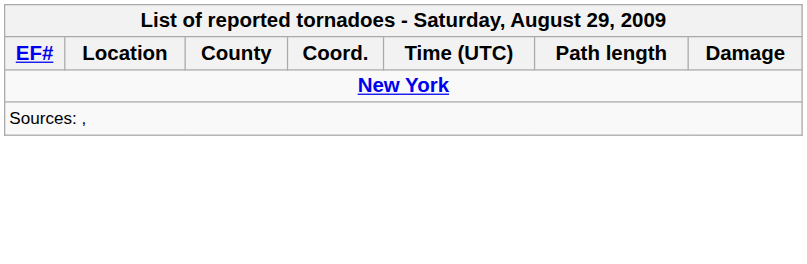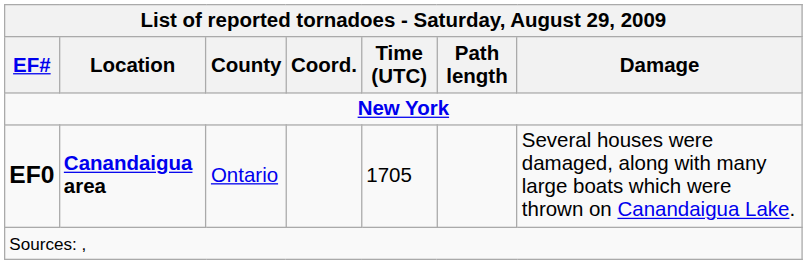+ row: (32, 175)
